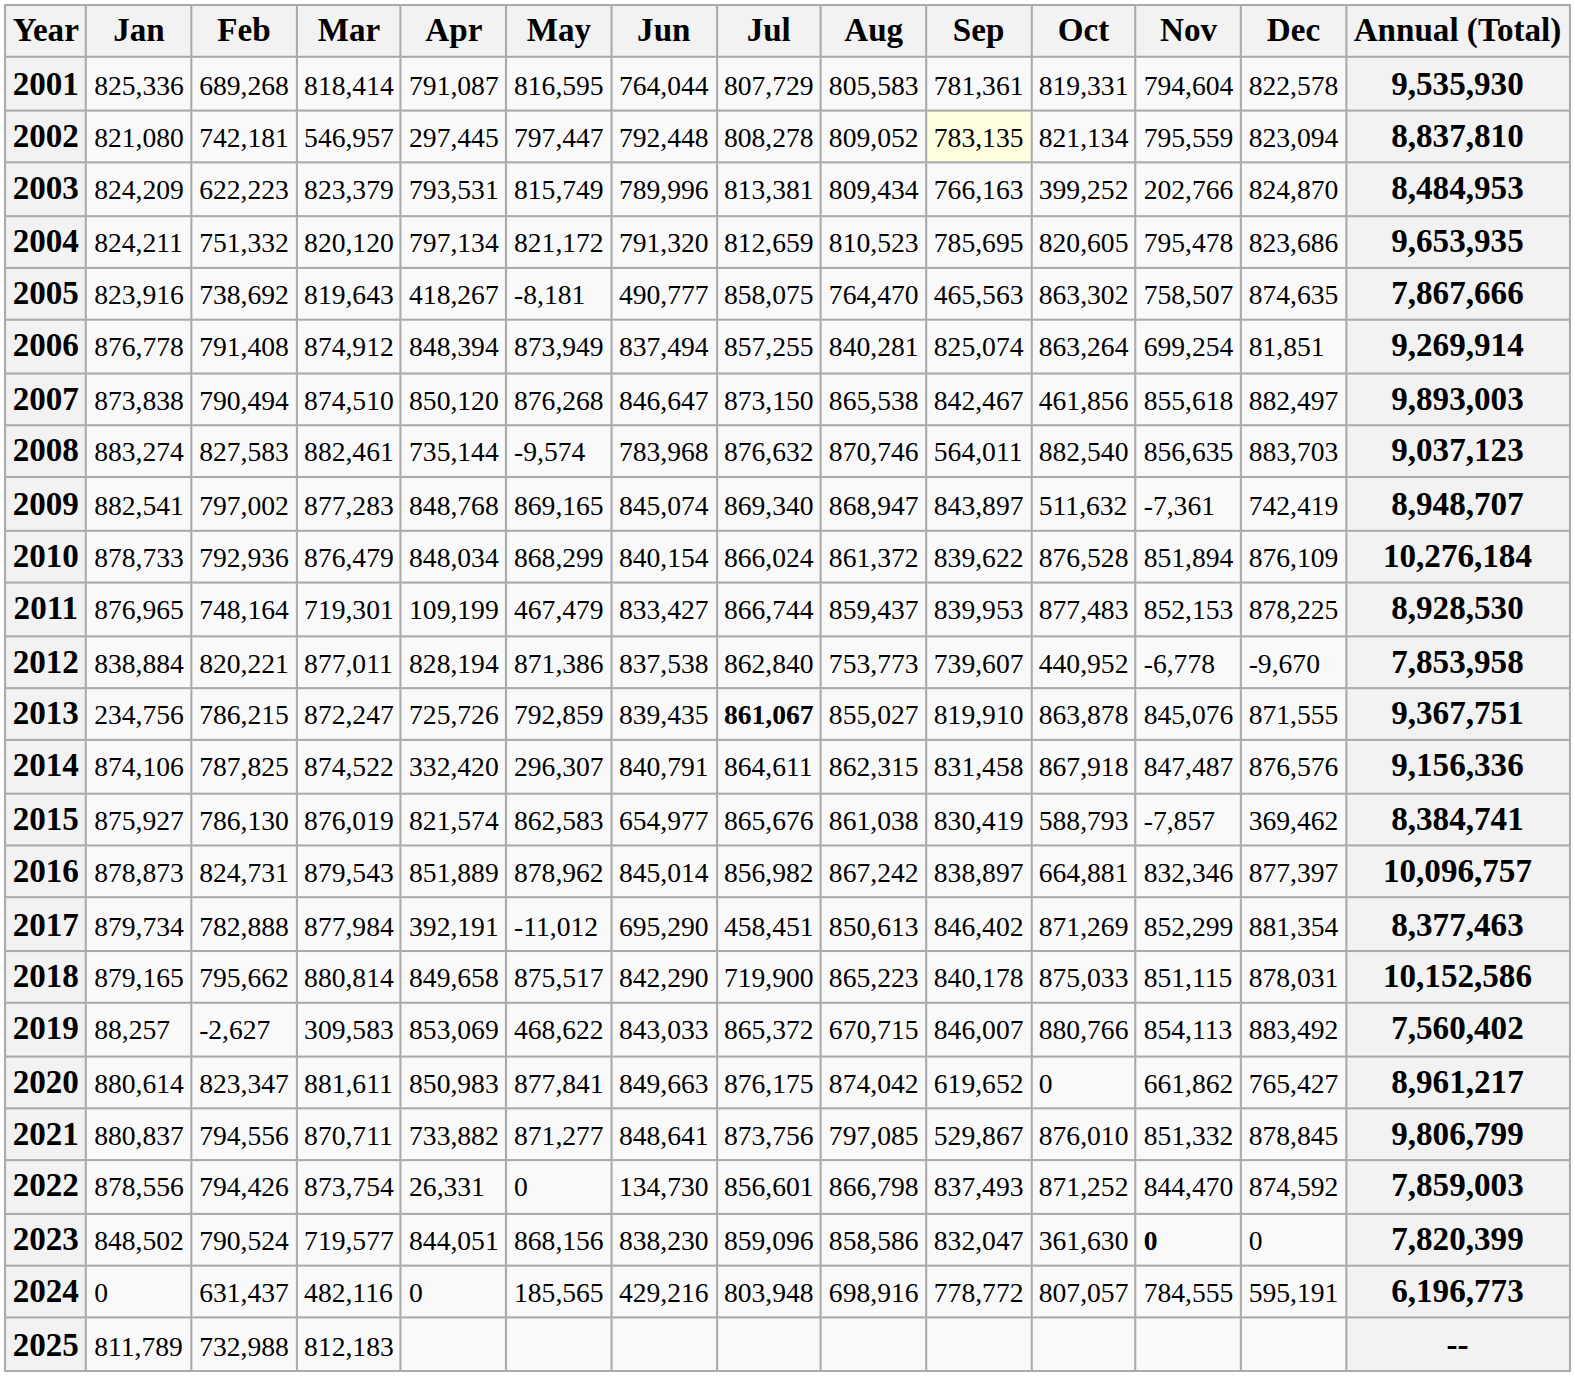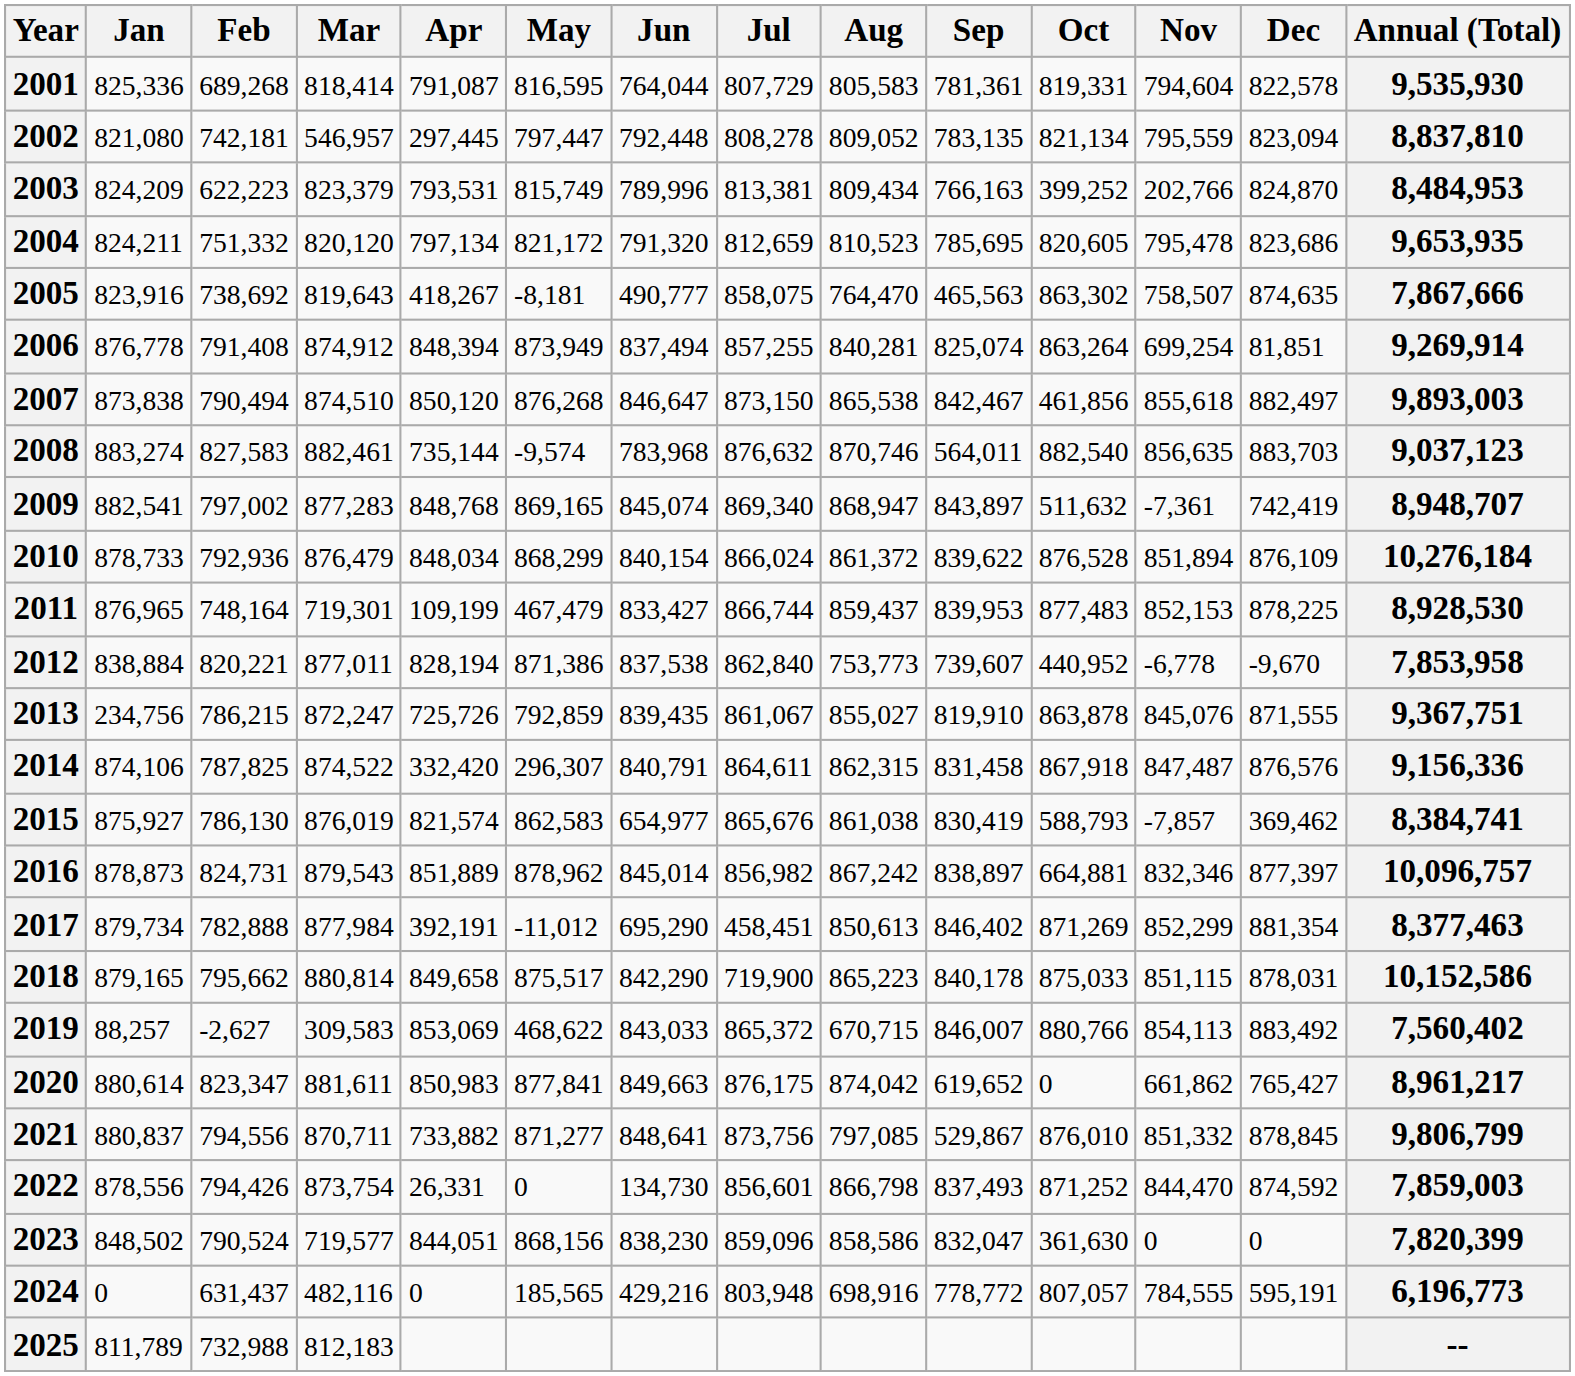(979, 137) lightyellow background -> (979, 137) no background
(769, 713) bold -> (769, 715) normal
(1151, 1238) bold -> (1151, 1240) normal
